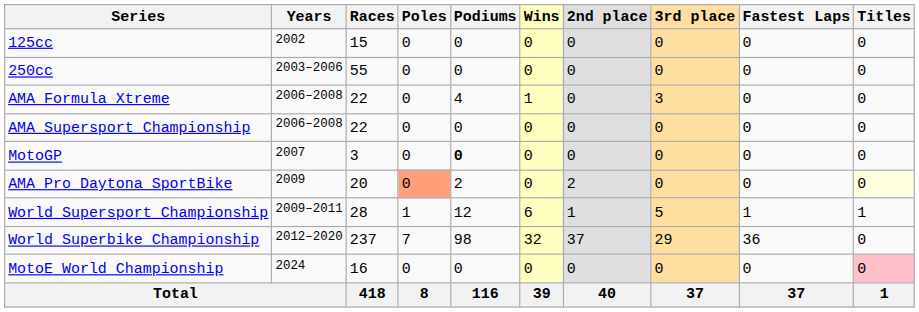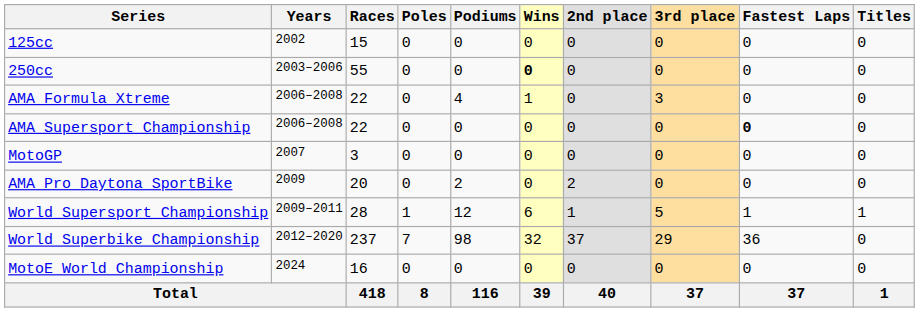(528, 71) normal -> (528, 71) bold
(747, 128) normal -> (747, 128) bold
(458, 156) bold -> (458, 156) normal
(406, 184) lightsalmon background -> (406, 184) no background
(862, 184) lightyellow background -> (862, 184) no background
(862, 269) pink background -> (862, 269) no background
